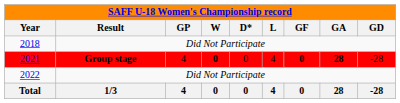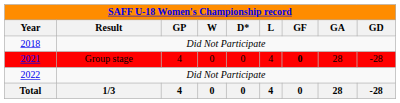(111, 59) bold -> (109, 59) normal
(215, 59) bold -> (212, 59) normal
(339, 59) bold -> (338, 59) normal
